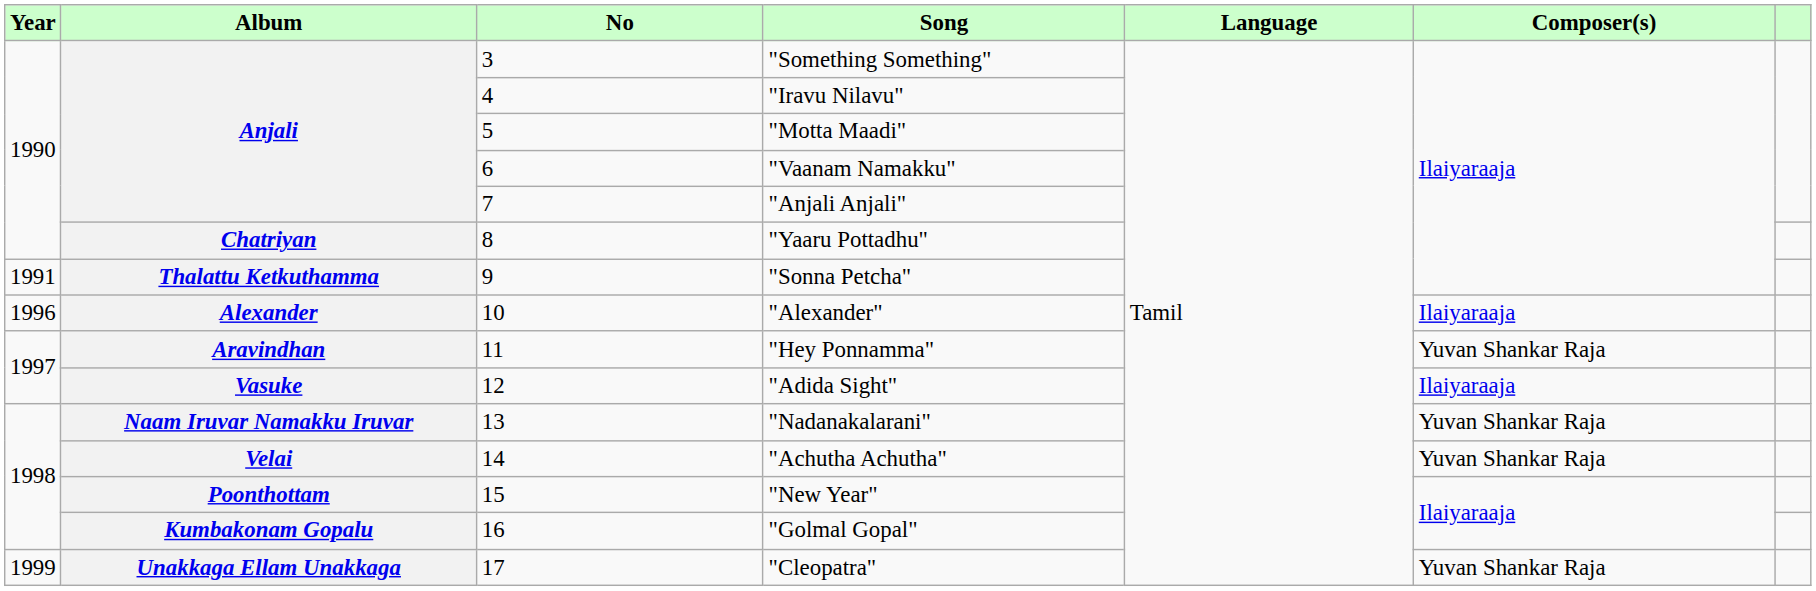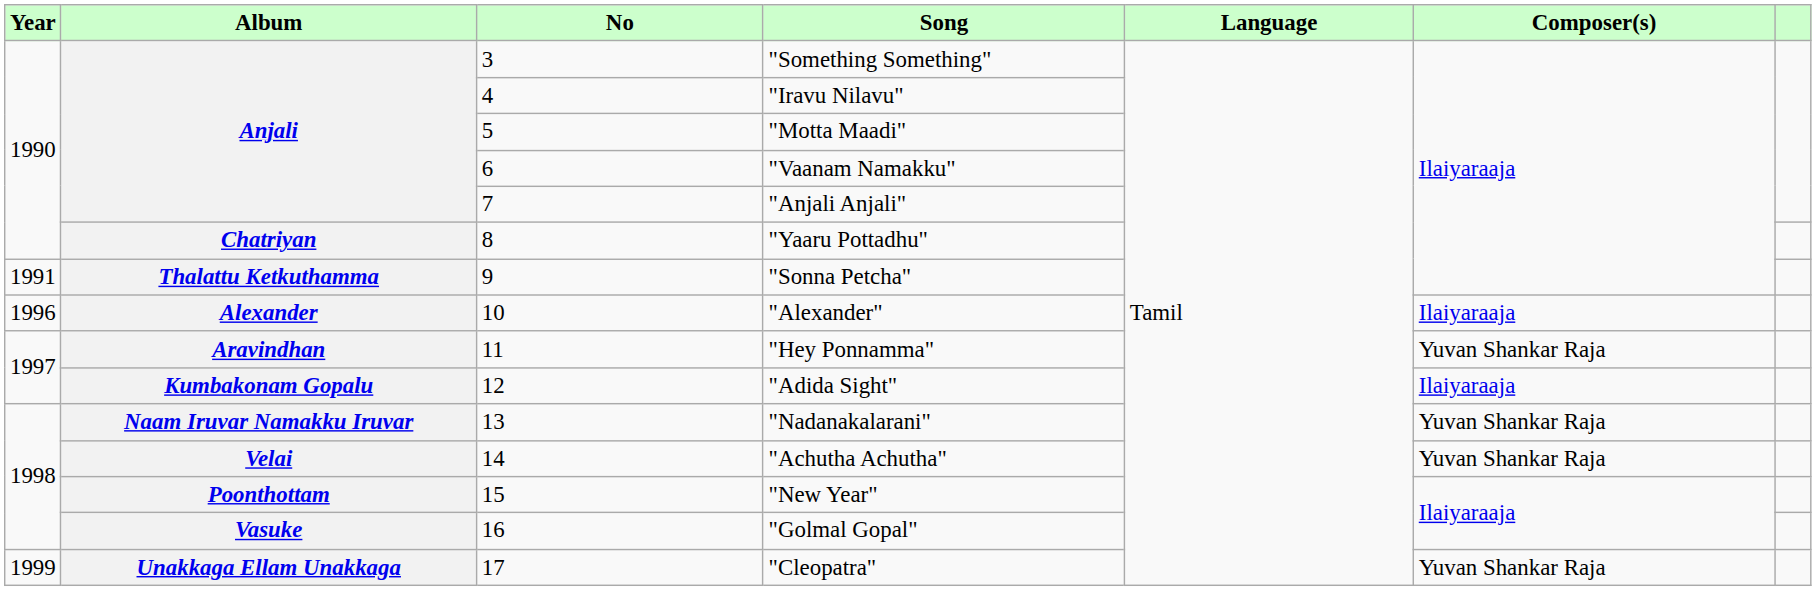(269, 385) Vasuke -> (269, 385) Kumbakonam Gopalu
(269, 530) Kumbakonam Gopalu -> (269, 530) Vasuke
